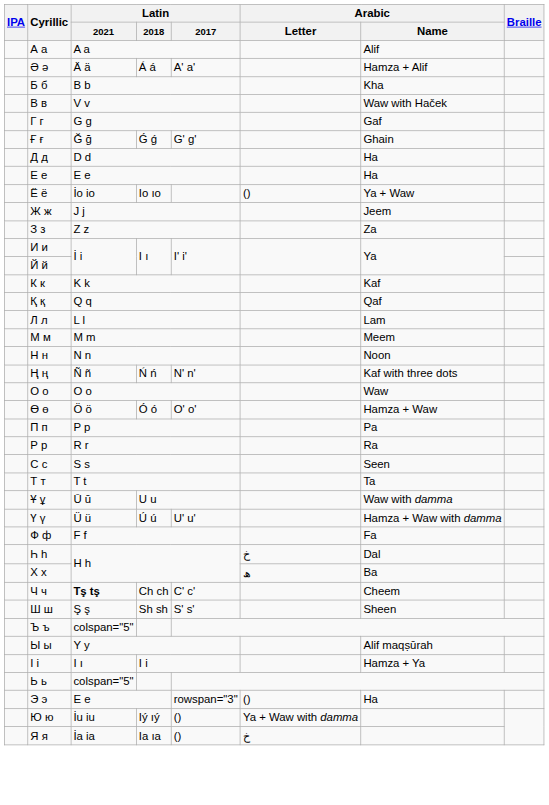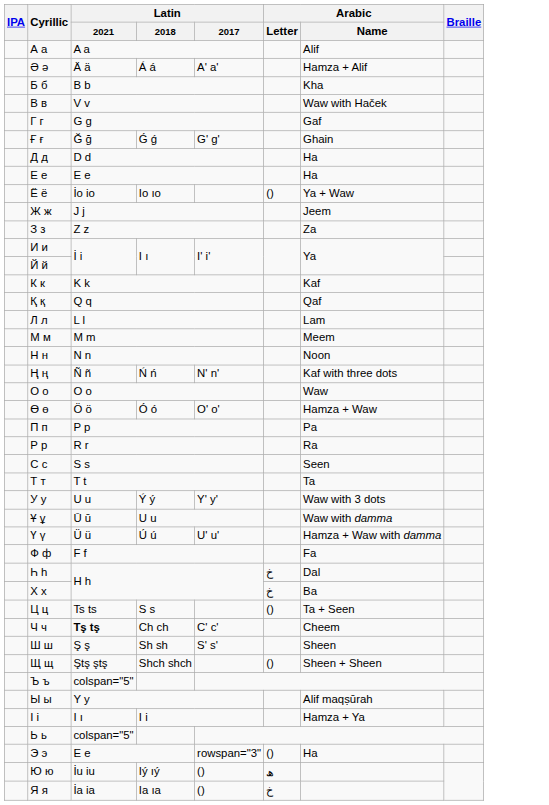+ row: (38, 499)
(247, 573) ھ -> (270, 591) خ
+ row: (39, 609)
+ row: (42, 663)
(301, 717) Ya + Waw with damma -> (270, 772) ھ
